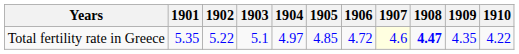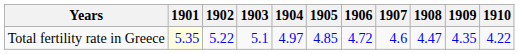(187, 37) no background -> (187, 37) lightyellow background
(398, 37) lightyellow background -> (398, 37) no background
(430, 37) bold -> (430, 37) normal
